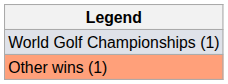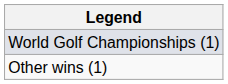(58, 67) lightsalmon background -> (58, 67) no background
